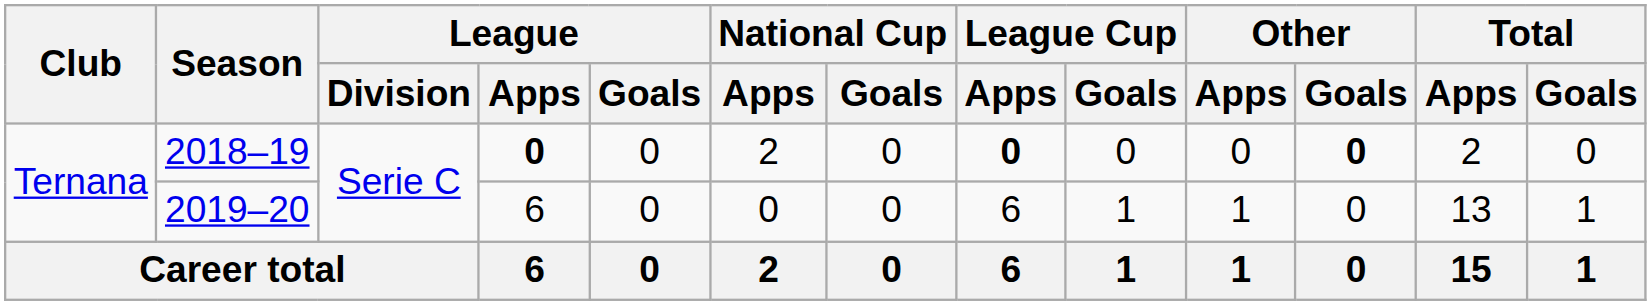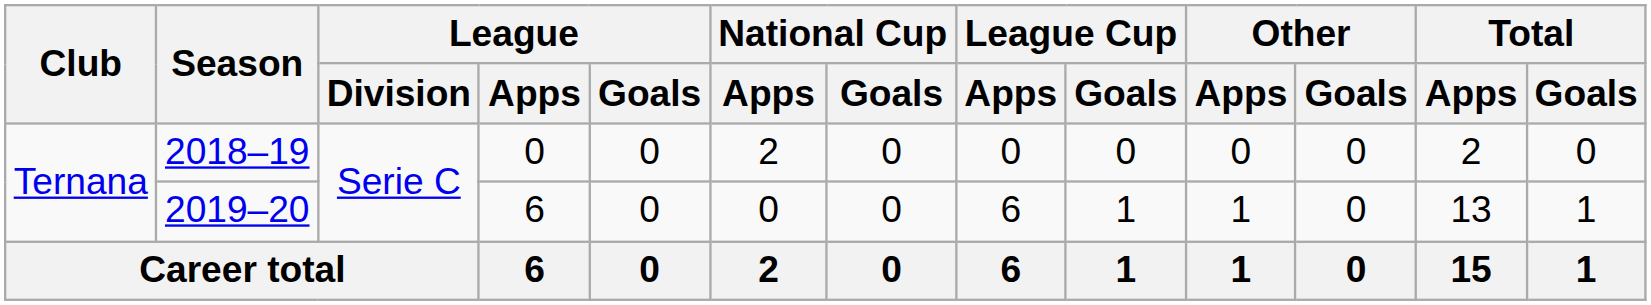(535, 151) bold -> (535, 151) normal
(1011, 151) bold -> (1011, 151) normal
(1356, 151) bold -> (1356, 151) normal
